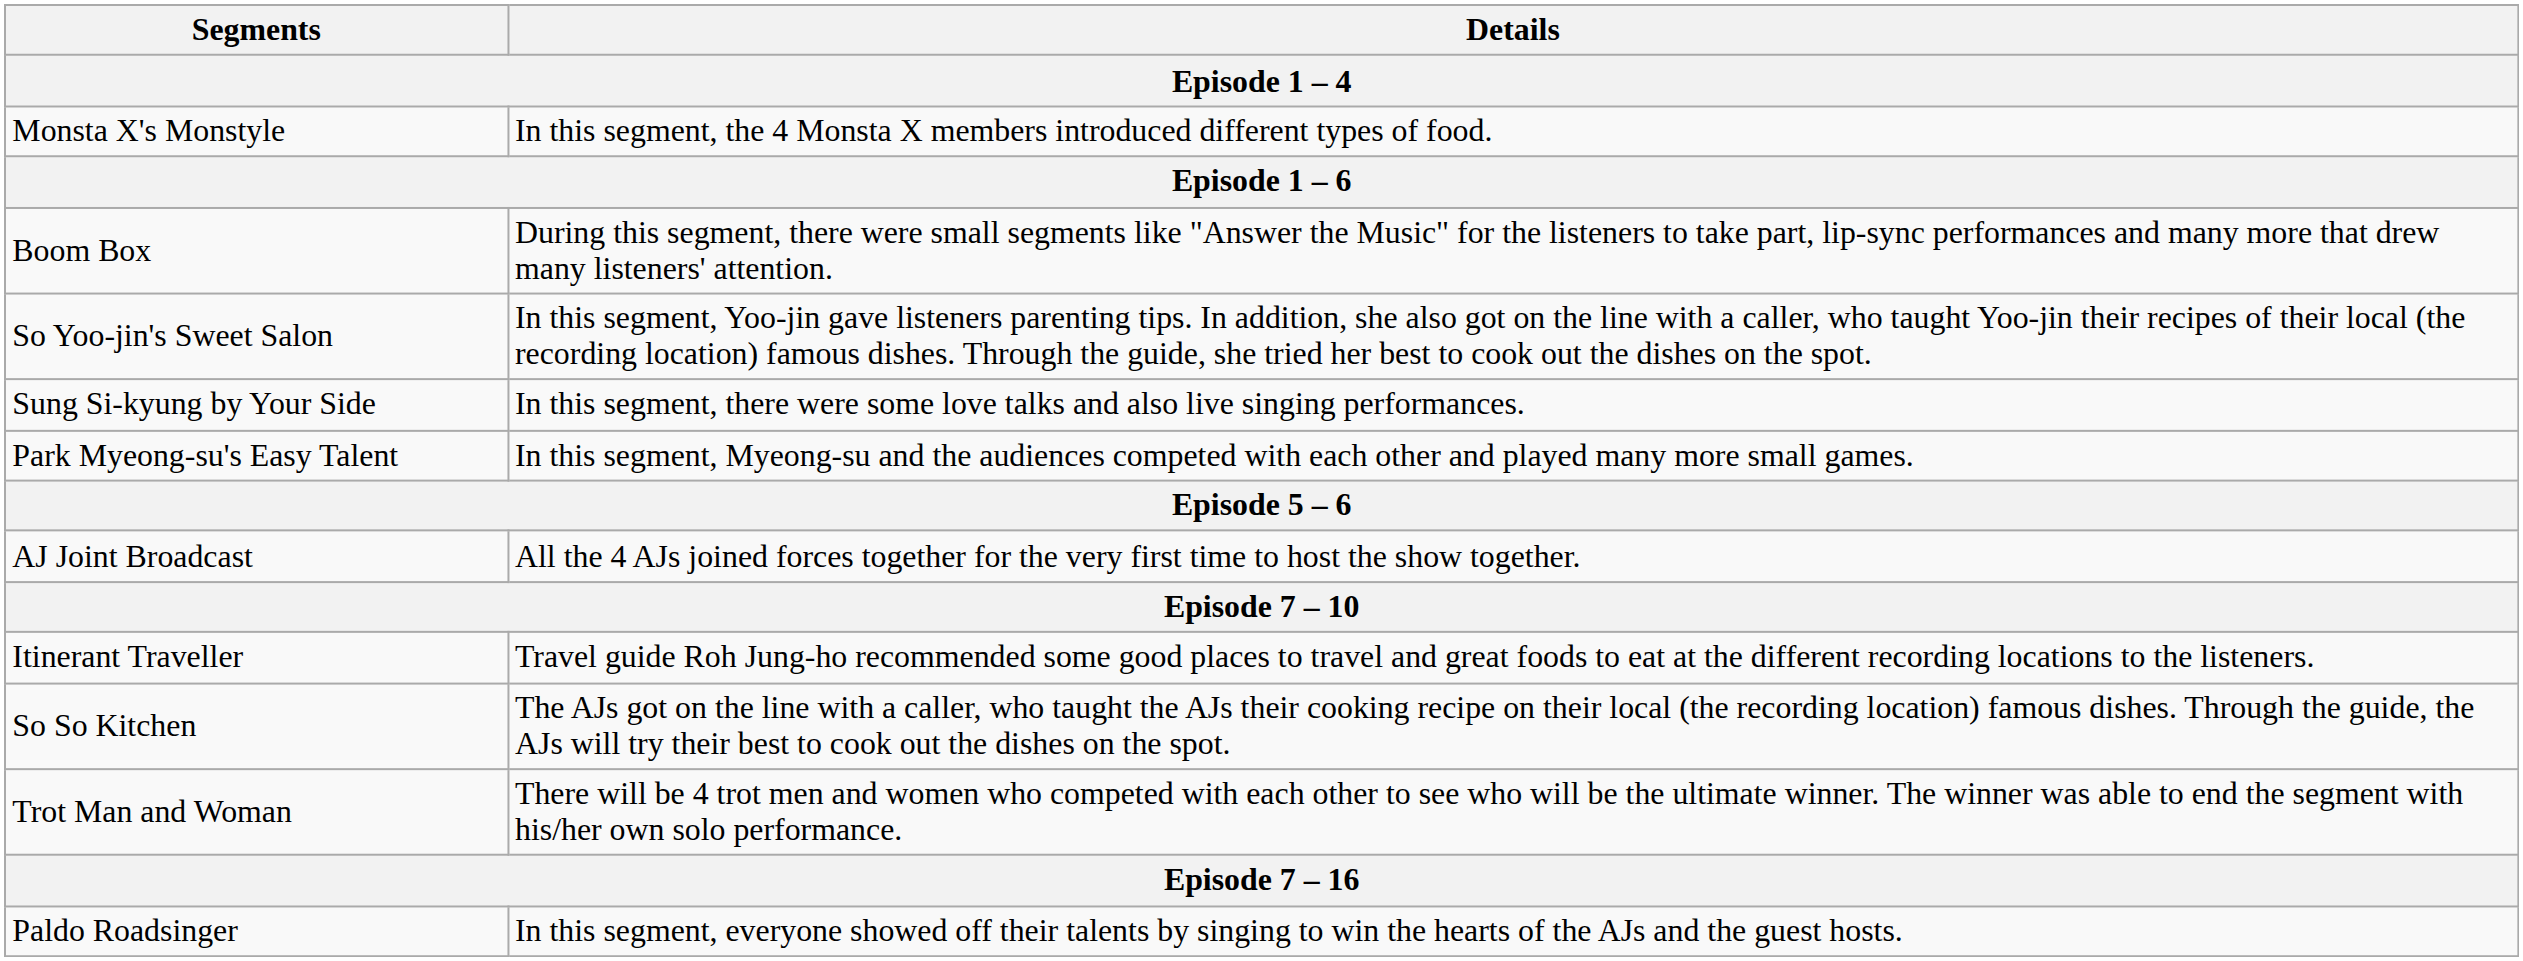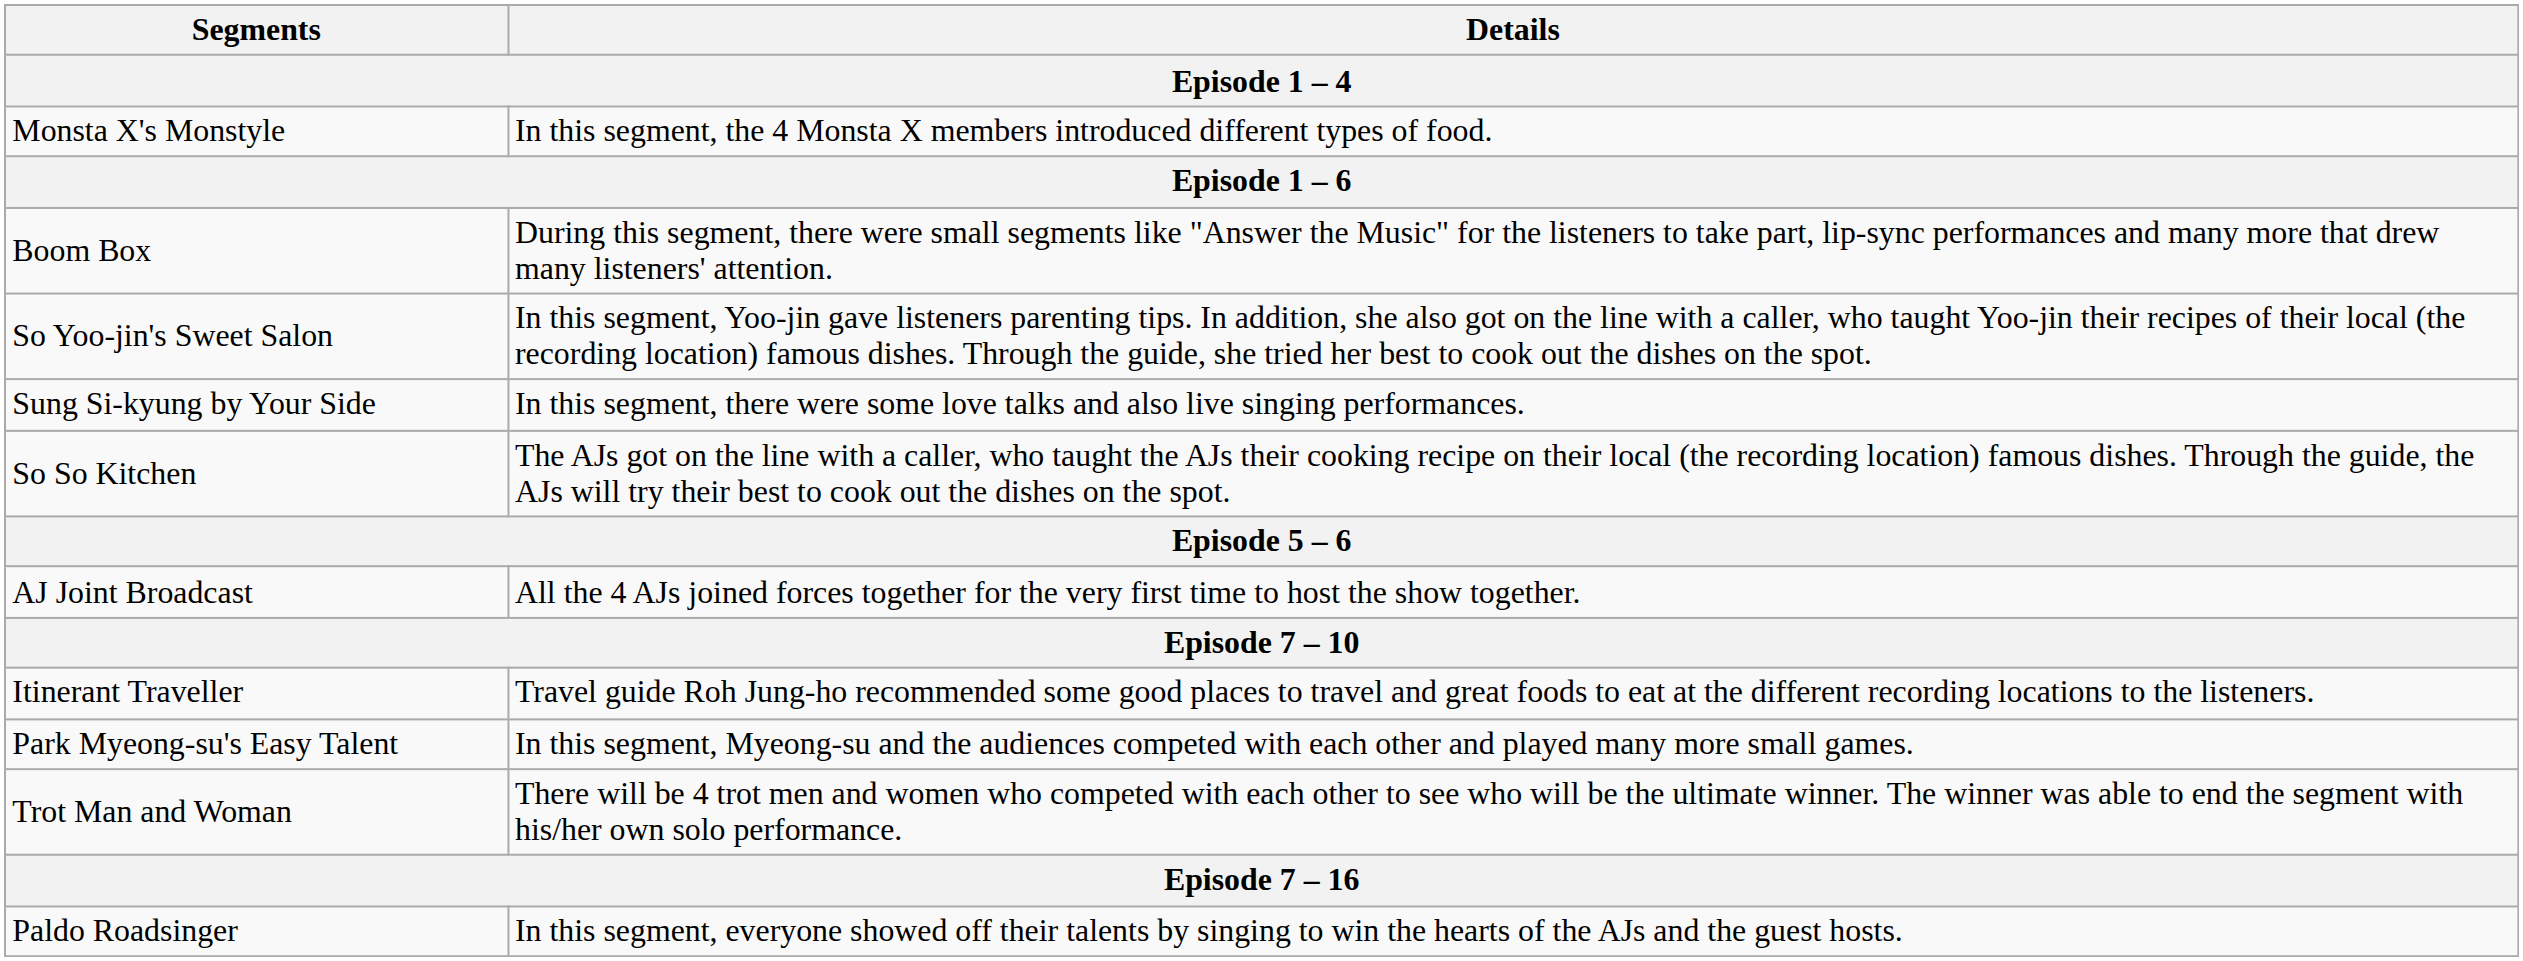rows swapped: (205, 454) <-> (104, 725)
